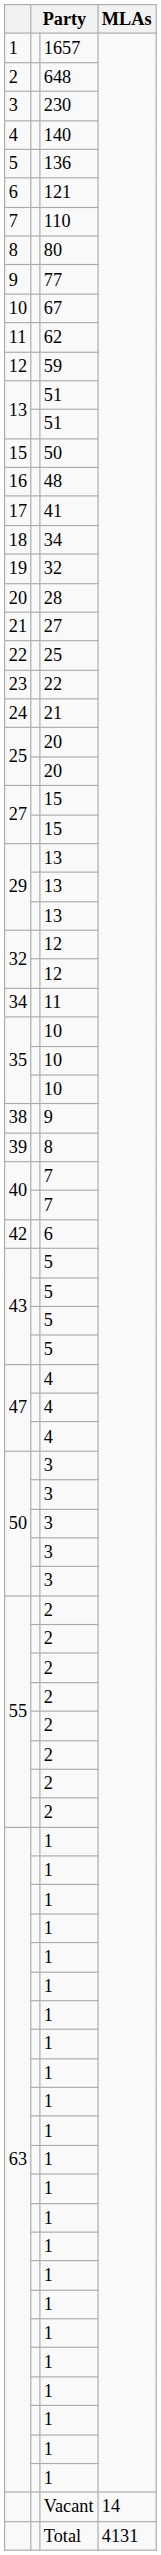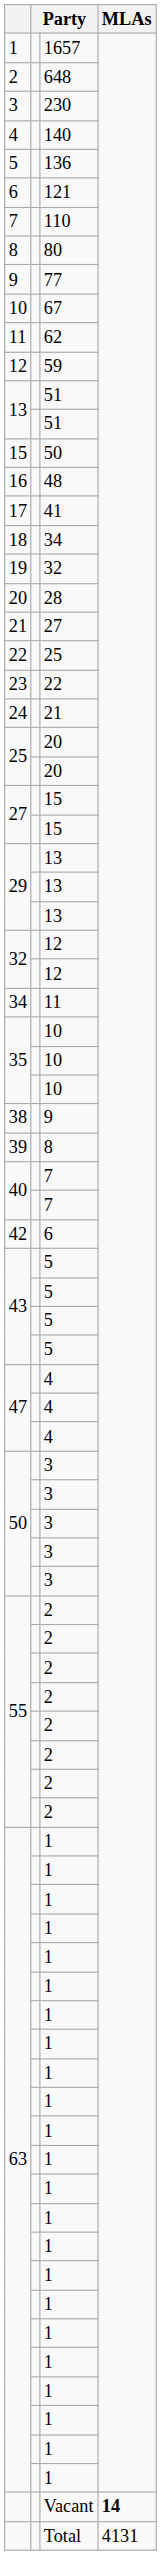(111, 2506) normal -> (111, 2506) bold
